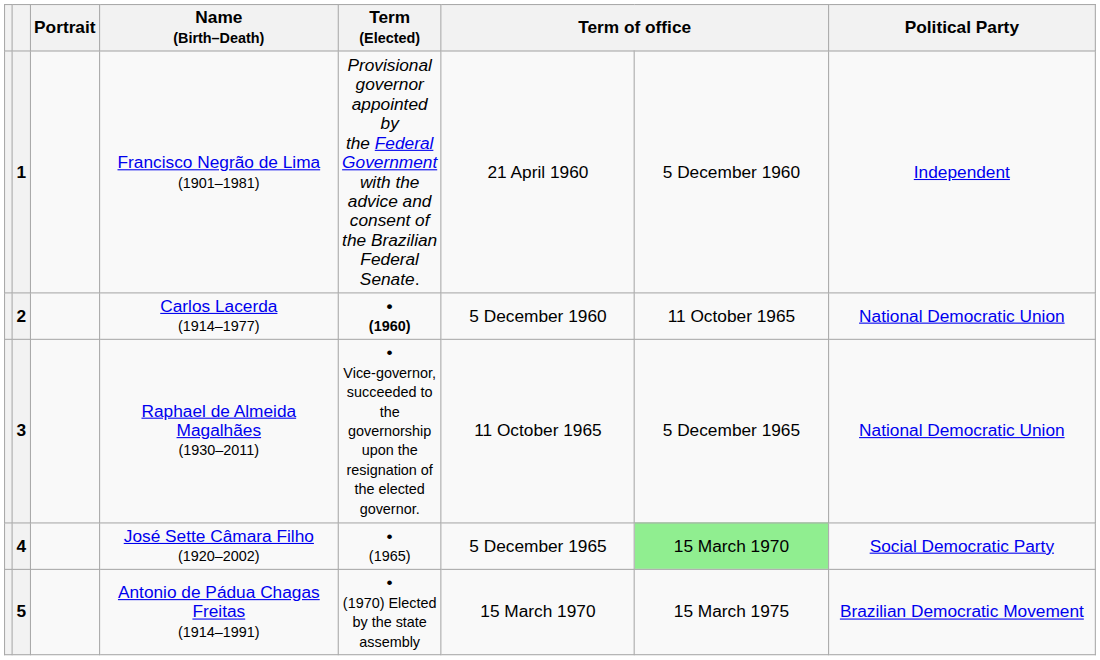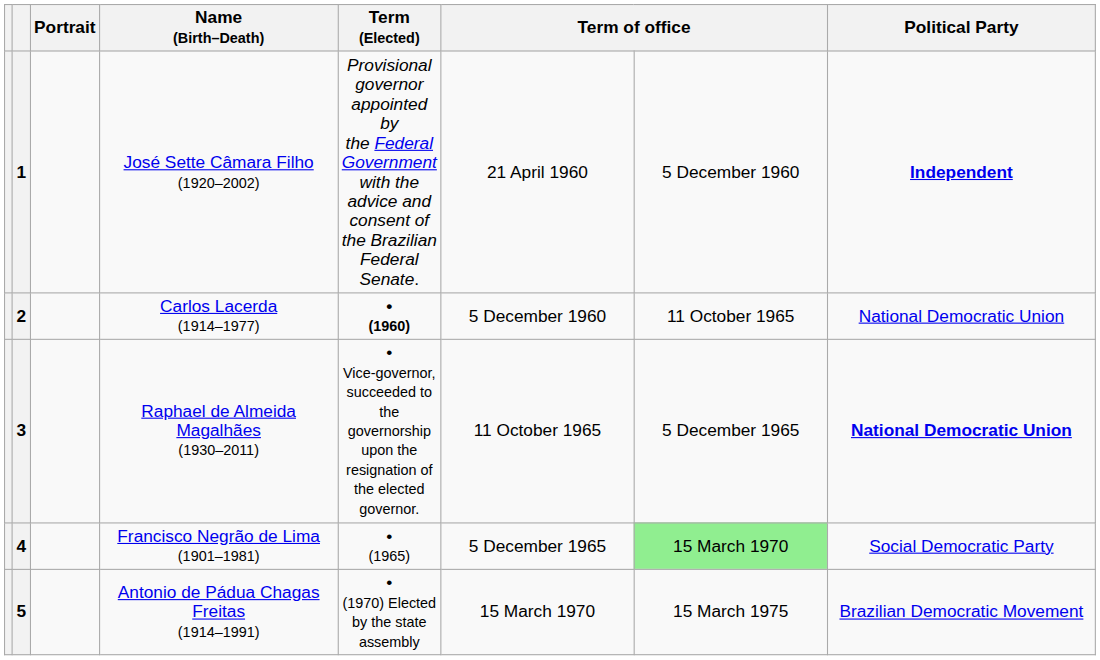(219, 171) Francisco Negrão de Lima (1901–1981) -> (219, 171) José Sette Câmara Filho (1920–2002)
(962, 171) normal -> (961, 171) bold
(962, 430) normal -> (961, 430) bold
(219, 545) José Sette Câmara Filho (1920–2002) -> (219, 545) Francisco Negrão de Lima (1901–1981)
